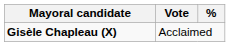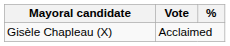(62, 32) bold -> (60, 32) normal
